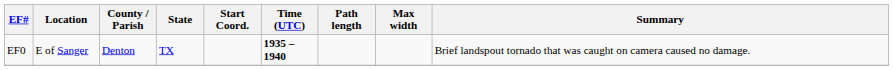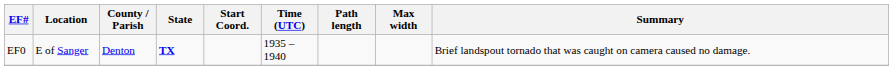(166, 50) normal -> (167, 50) bold
(279, 50) bold -> (279, 50) normal
